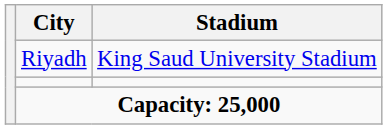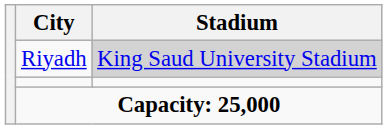(237, 58) no background -> (237, 58) lightgrey background
